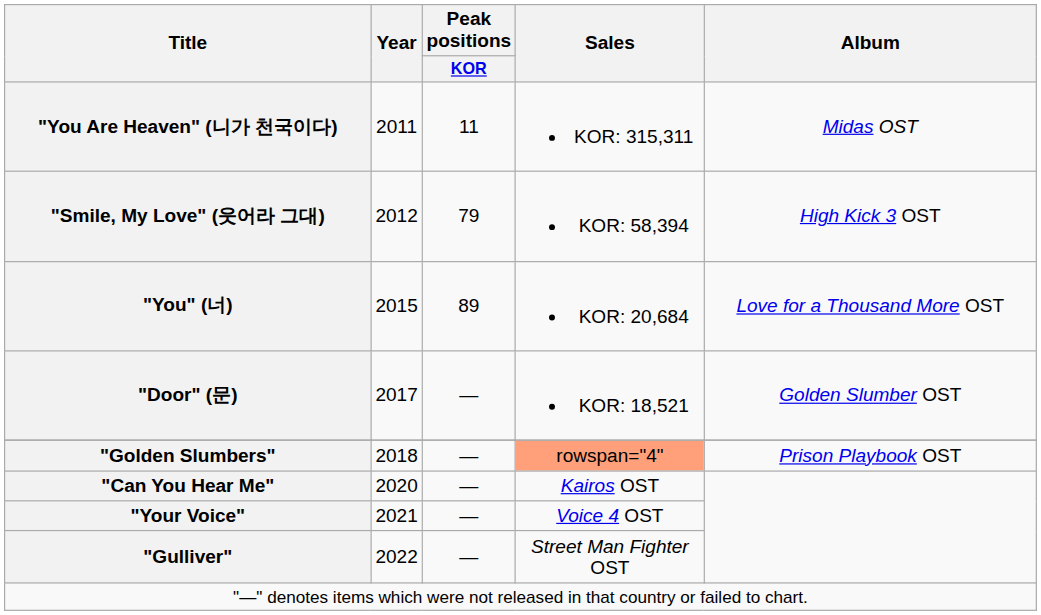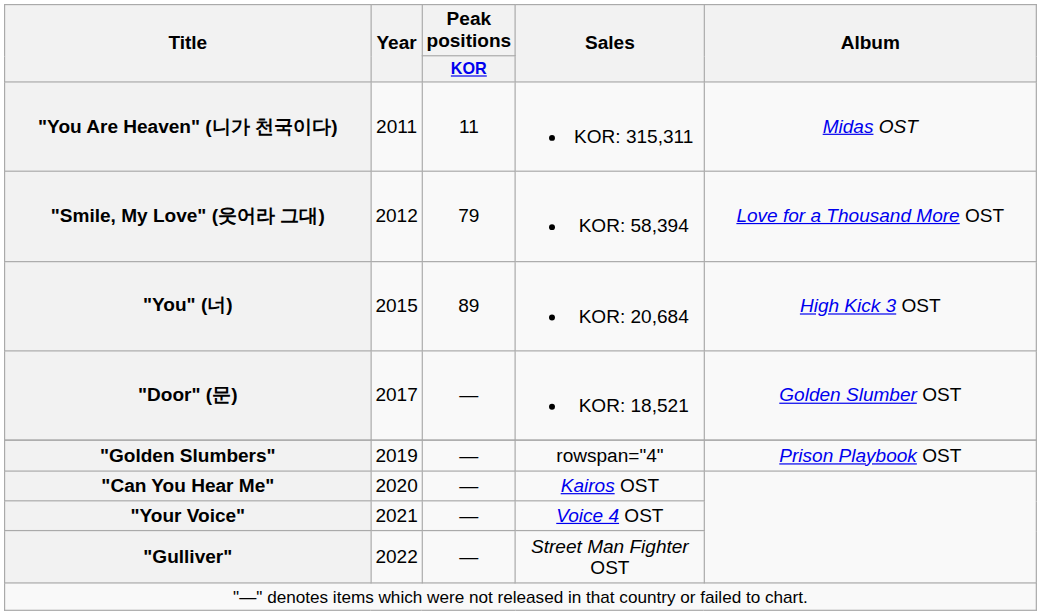(870, 216) High Kick 3 OST -> (870, 216) Love for a Thousand More OST
(870, 305) Love for a Thousand More OST -> (870, 305) High Kick 3 OST
(397, 455) 2018 -> (397, 455) 2019
(610, 455) lightsalmon background -> (610, 455) no background
